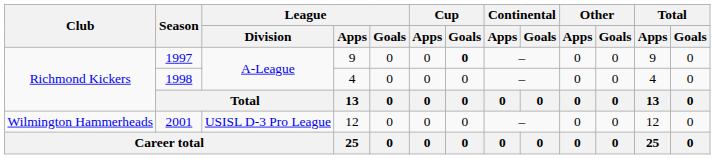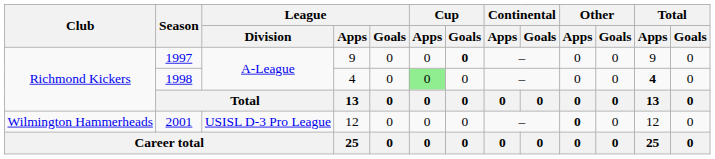(427, 79) no background -> (427, 79) lightgreen background
(653, 79) normal -> (653, 79) bold
(577, 121) normal -> (577, 121) bold
